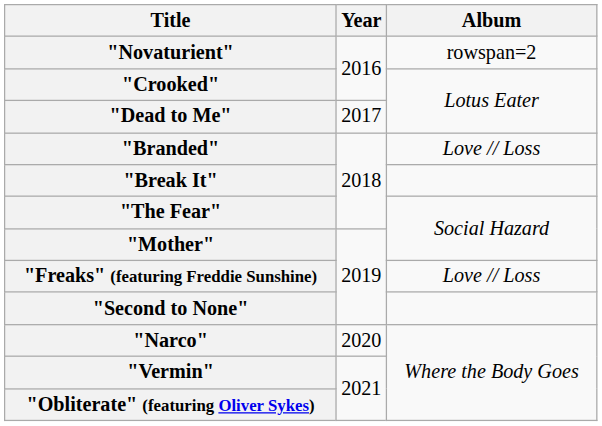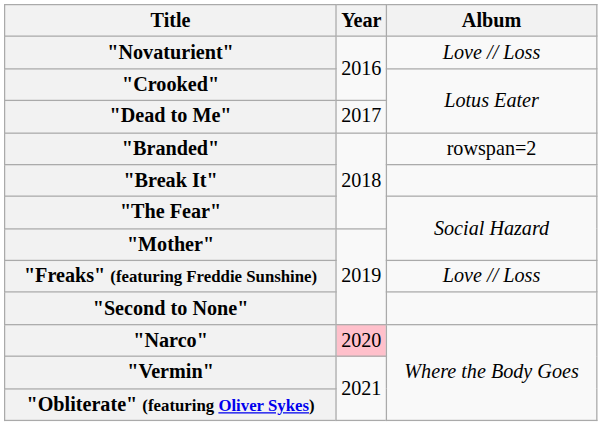(492, 52) rowspan=2 -> (492, 52) Love // Loss
(492, 148) Love // Loss -> (492, 148) rowspan=2
(361, 340) no background -> (361, 340) pink background
